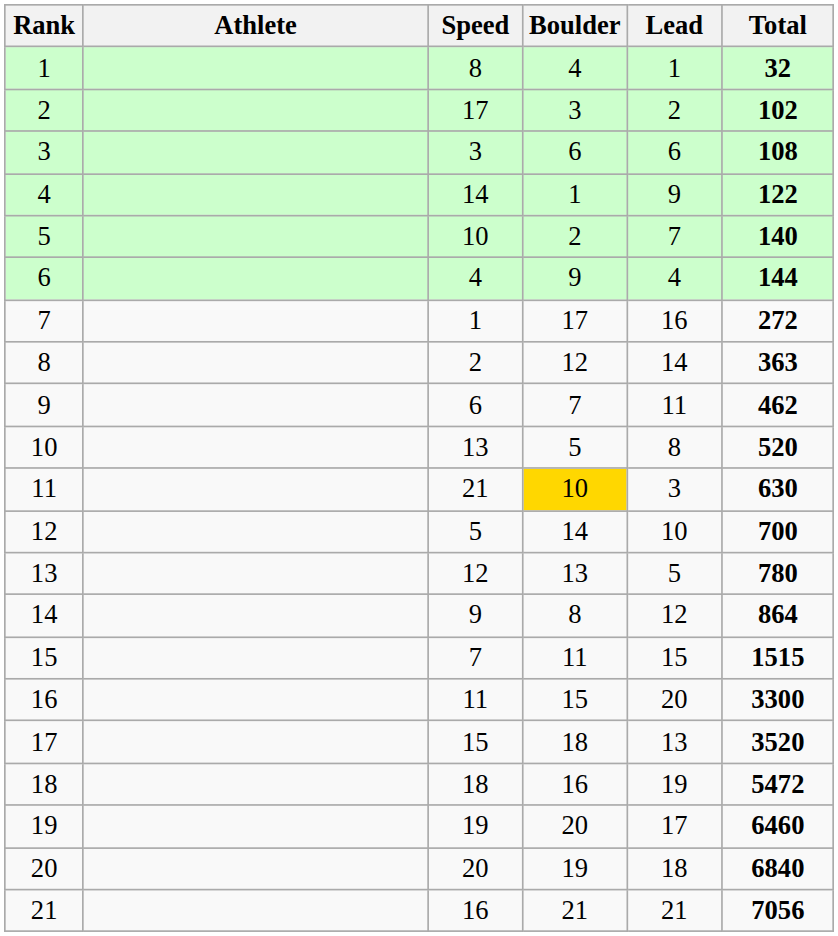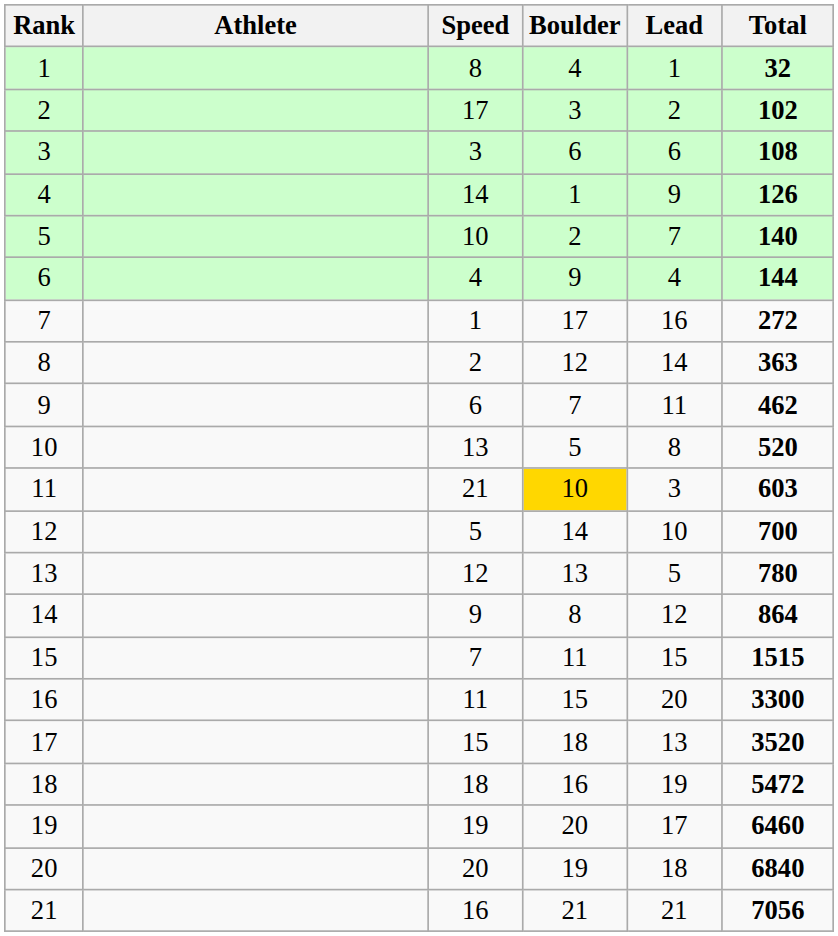(778, 194) 122 -> (778, 194) 126
(778, 488) 630 -> (778, 488) 603
